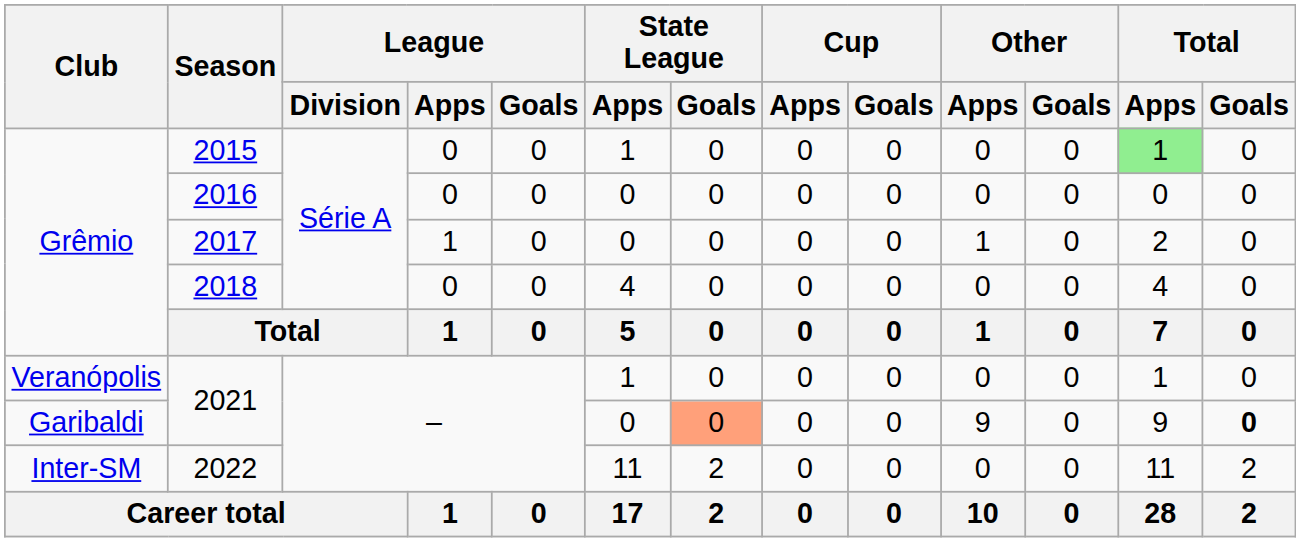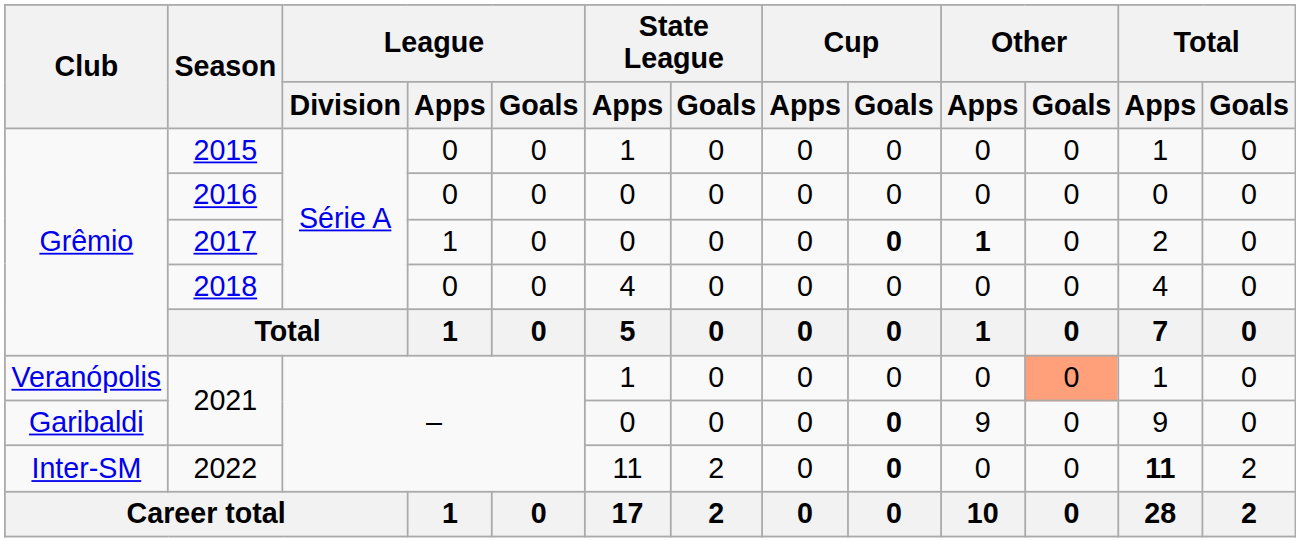(1160, 150) lightgreen background -> (1160, 150) no background
(894, 241) normal -> (894, 241) bold
(983, 241) normal -> (983, 241) bold
(1071, 377) no background -> (1071, 377) lightsalmon background
(716, 422) lightsalmon background -> (716, 422) no background
(894, 422) normal -> (894, 422) bold
(1249, 422) bold -> (1249, 422) normal
(894, 468) normal -> (894, 468) bold
(1160, 468) normal -> (1160, 468) bold
